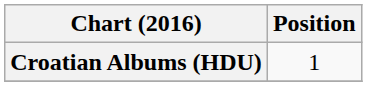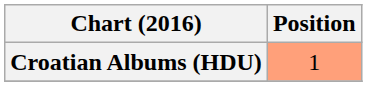(314, 61) no background -> (314, 61) lightsalmon background
